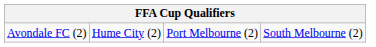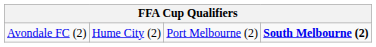(313, 32) normal -> (316, 32) bold
